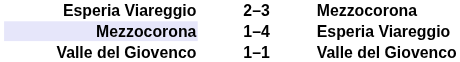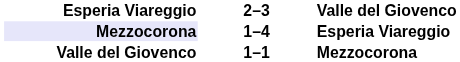(367, 10) Mezzocorona -> (387, 10) Valle del Giovenco
(387, 52) Valle del Giovenco -> (367, 52) Mezzocorona
